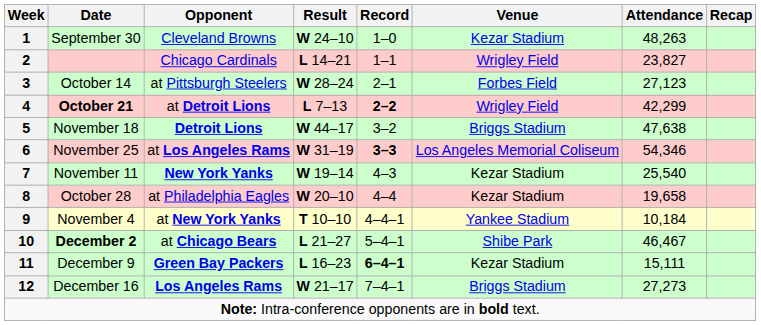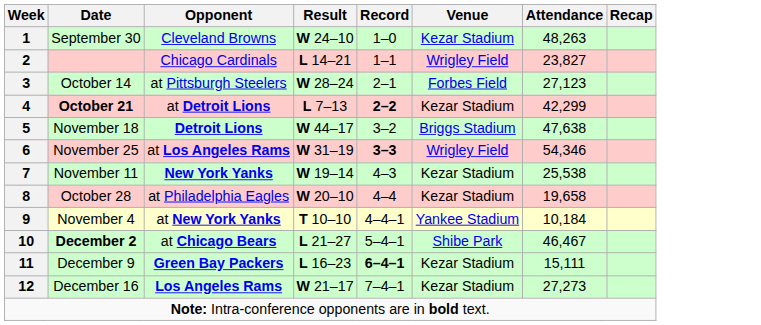(517, 106) Wrigley Field -> (467, 106) Kezar Stadium
(517, 151) Los Angeles Memorial Coliseum -> (467, 151) Wrigley Field
(664, 173) 25,540 -> (565, 173) 25,538
(517, 286) Briggs Stadium -> (467, 286) Kezar Stadium
